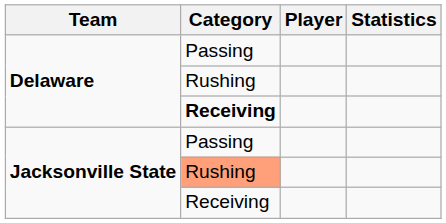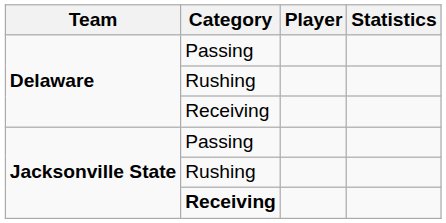(230, 111) bold -> (227, 111) normal
(220, 172) lightsalmon background -> (220, 172) no background
(227, 202) normal -> (230, 202) bold
